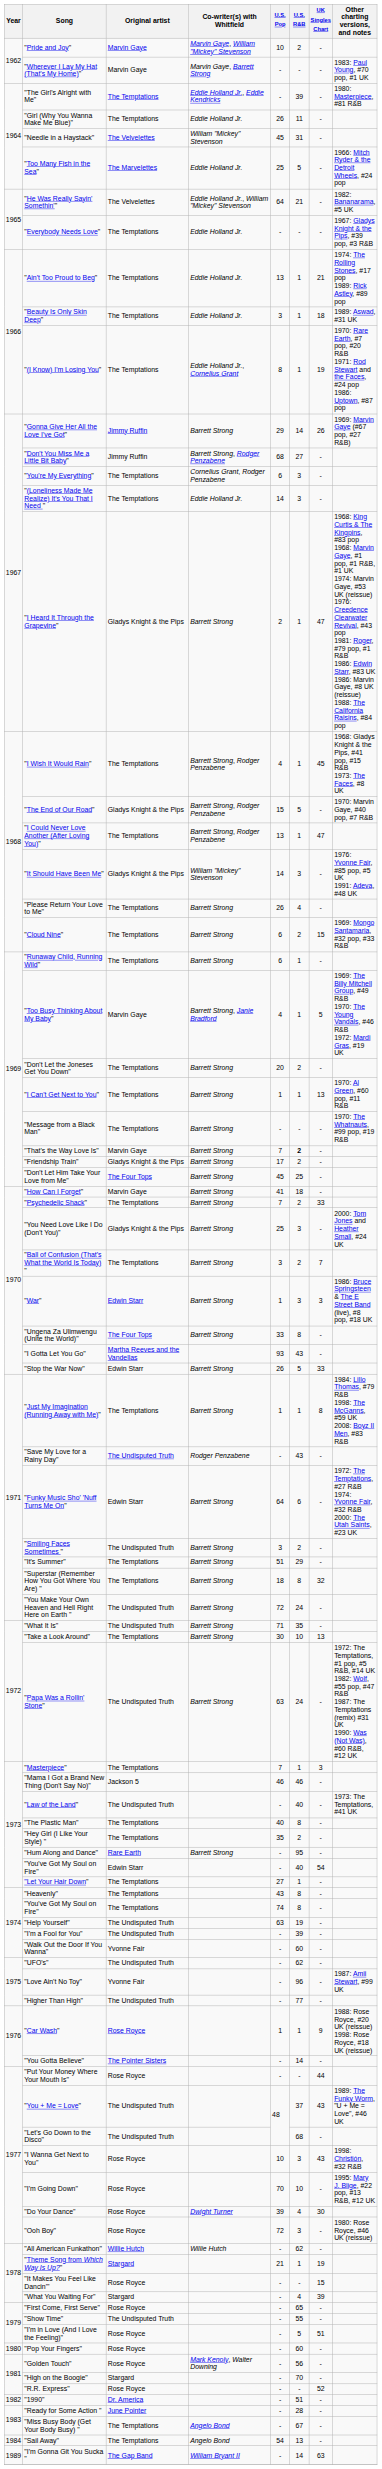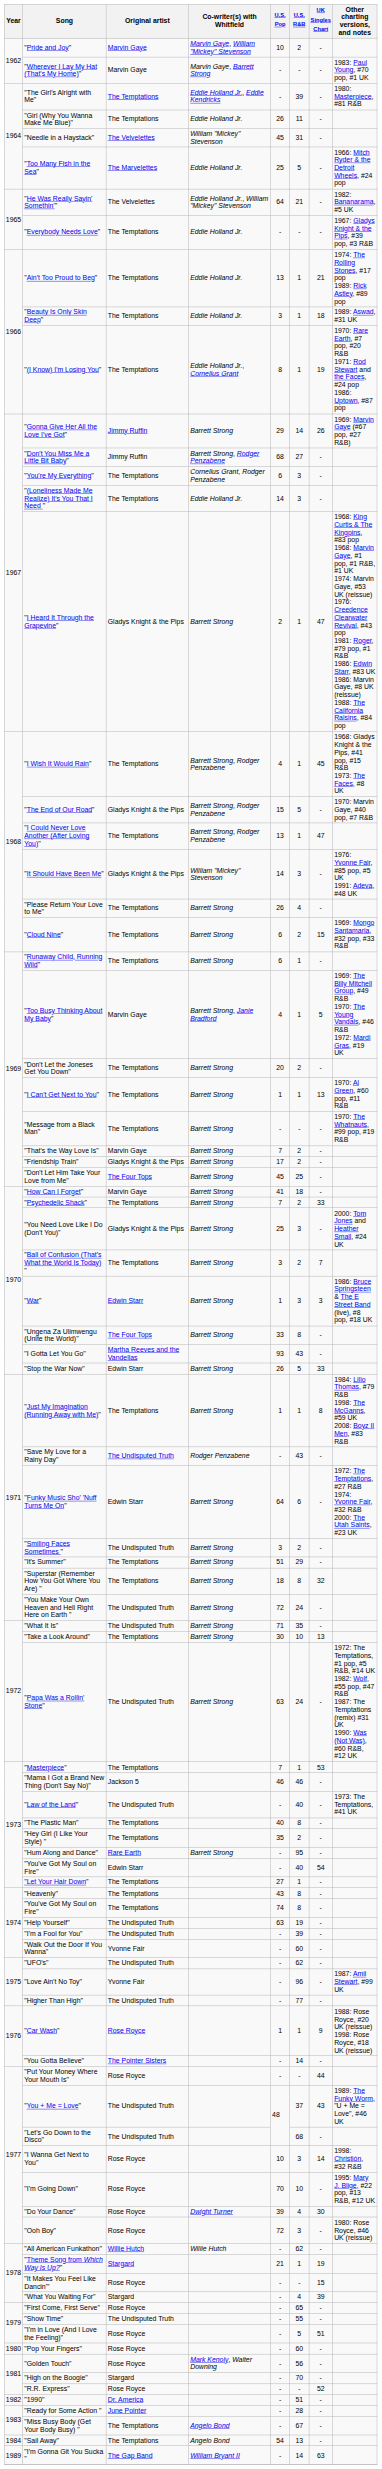(299, 1151) bold -> (299, 1151) normal
(321, 1767) 3 -> (321, 1767) 53
(321, 2159) 43 -> (321, 2159) 14
